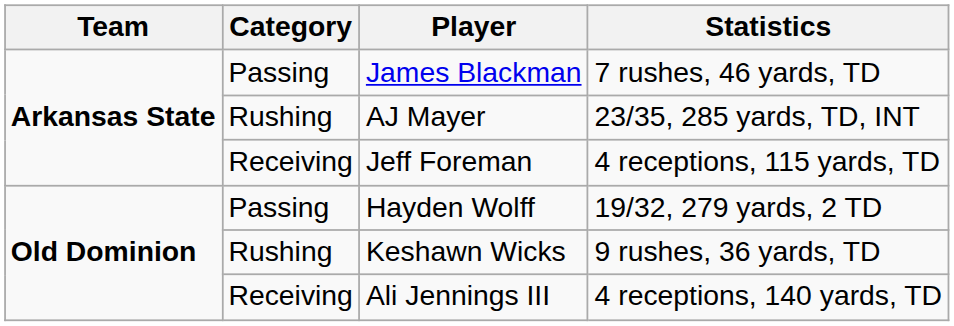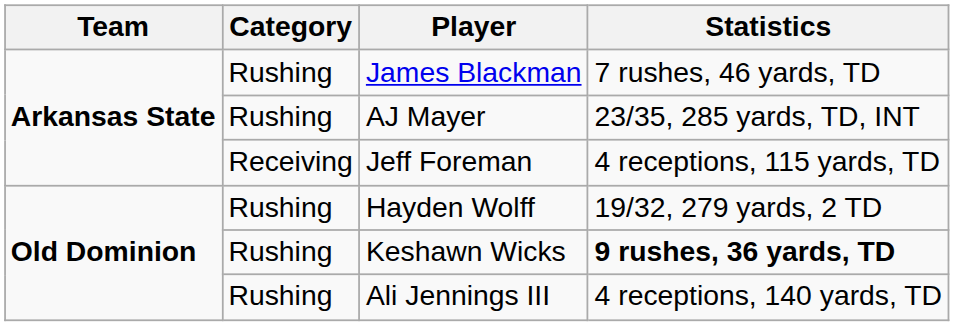(279, 72) Passing -> (280, 72) Rushing
(279, 206) Passing -> (280, 206) Rushing
(738, 251) normal -> (745, 251) bold
(291, 296) Receiving -> (280, 296) Rushing
